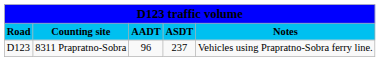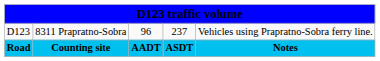rows swapped: (19, 31) <-> (18, 48)
